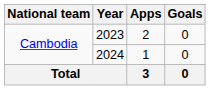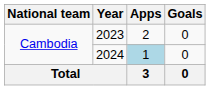(146, 54) no background -> (146, 54) lightblue background
